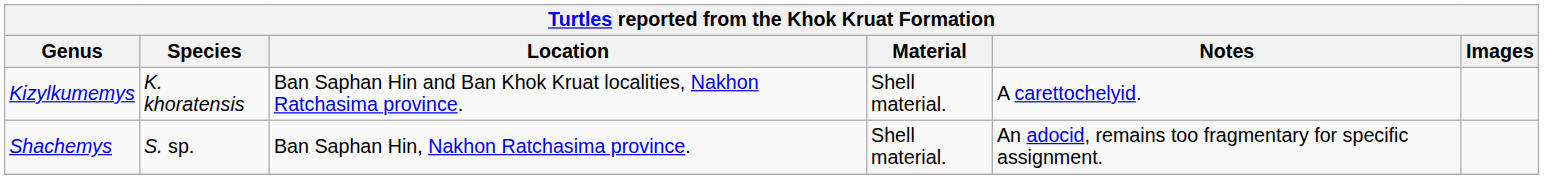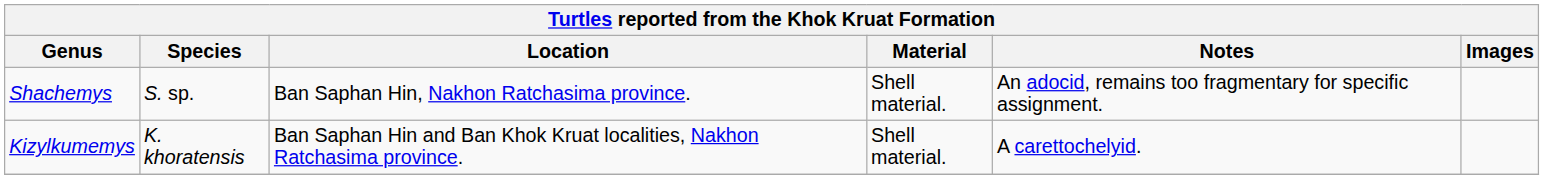rows swapped: (72, 93) <-> (61, 146)
